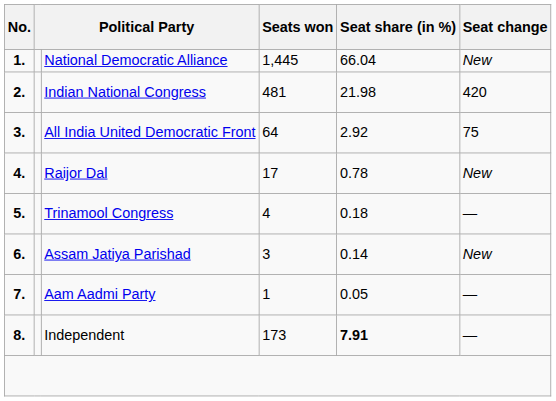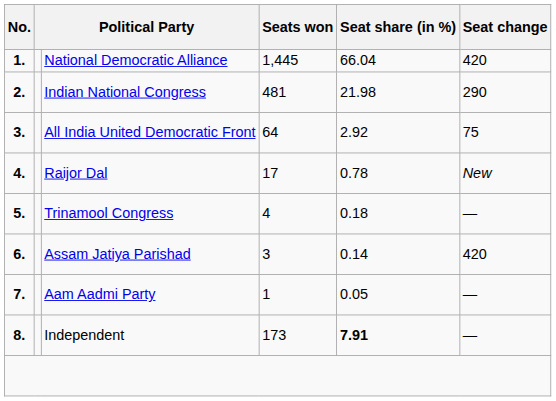(477, 60) New -> (475, 60) 420
(475, 92) 420 -> (475, 92) 290
(477, 254) New -> (475, 254) 420
